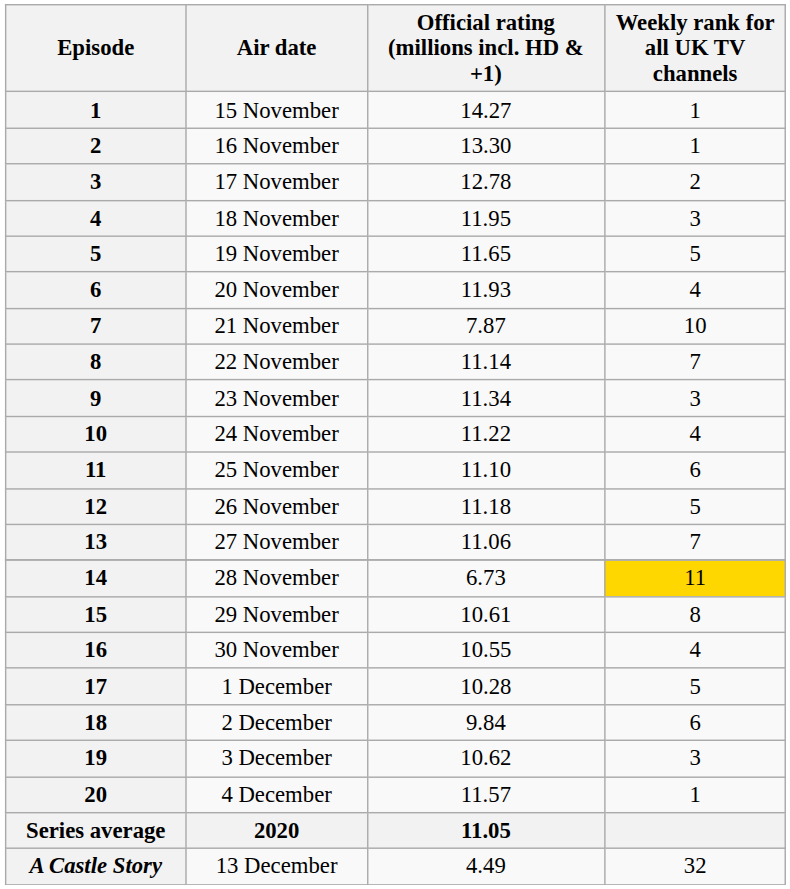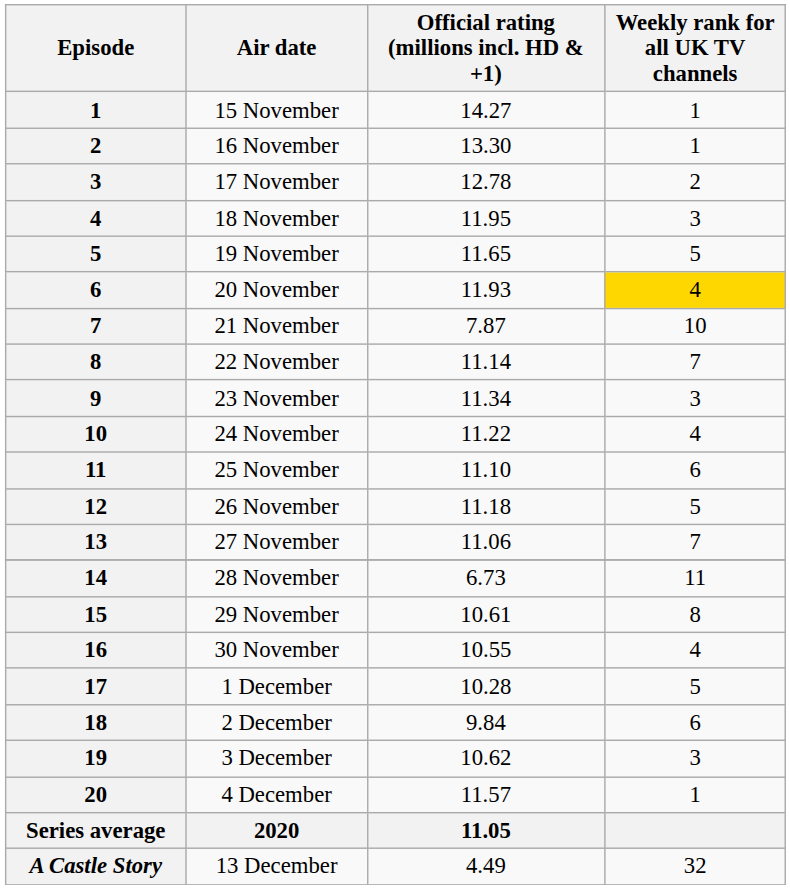(695, 289) no background -> (695, 289) gold background
(695, 578) gold background -> (695, 578) no background
